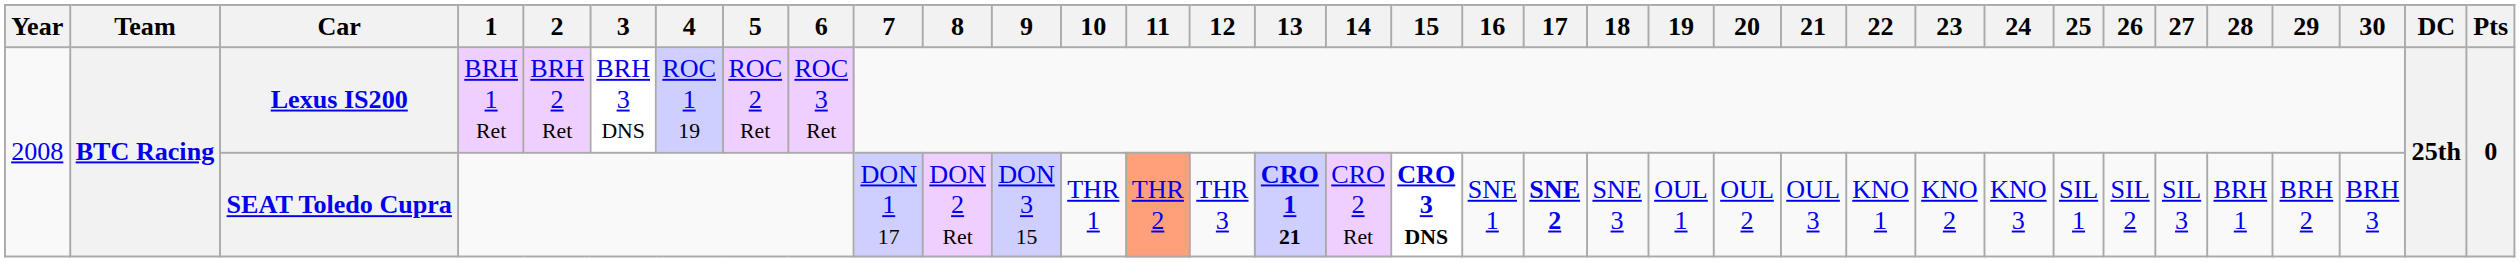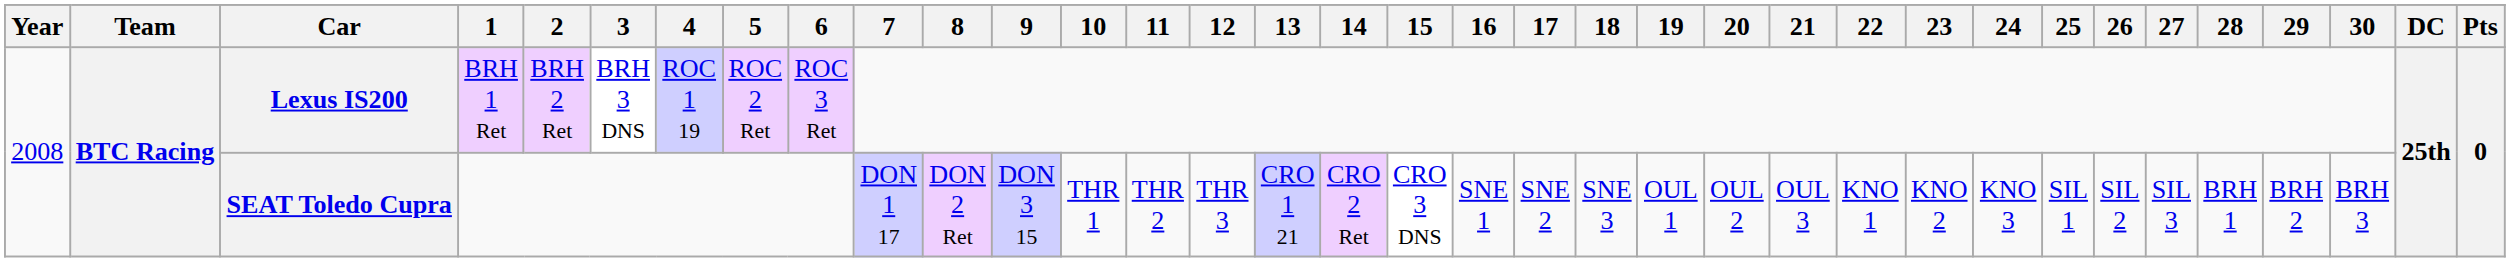(1158, 203) lightsalmon background -> (1158, 203) no background
(1290, 203) bold -> (1288, 202) normal
(1426, 203) bold -> (1420, 202) normal
(1555, 203) bold -> (1545, 203) normal
